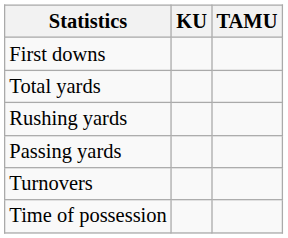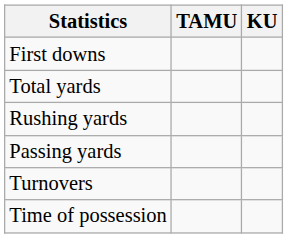columns swapped: (192, 21) <-> (247, 21)
